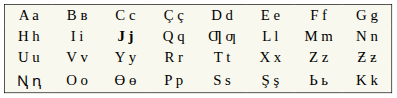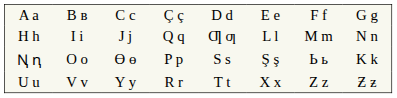(125, 36) bold -> (125, 36) normal
rows swapped: (29, 81) <-> (29, 57)
